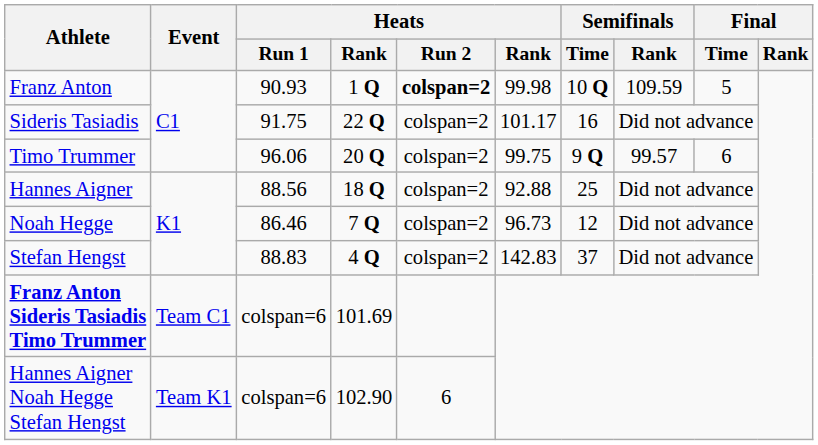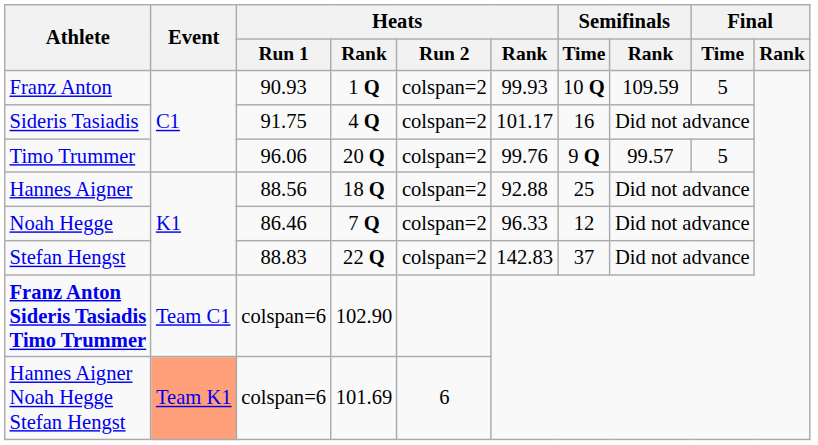(446, 87) bold -> (444, 87) normal
(528, 87) 99.98 -> (525, 87) 99.93
(364, 121) 22 Q -> (364, 121) 4 Q
(528, 155) 99.75 -> (525, 155) 99.76
(726, 155) 6 -> (723, 155) 5
(528, 223) 96.73 -> (525, 223) 96.33
(364, 257) 4 Q -> (364, 257) 22 Q
(364, 316) 101.69 -> (364, 316) 102.90
(194, 398) no background -> (194, 398) lightsalmon background
(364, 398) 102.90 -> (364, 398) 101.69
